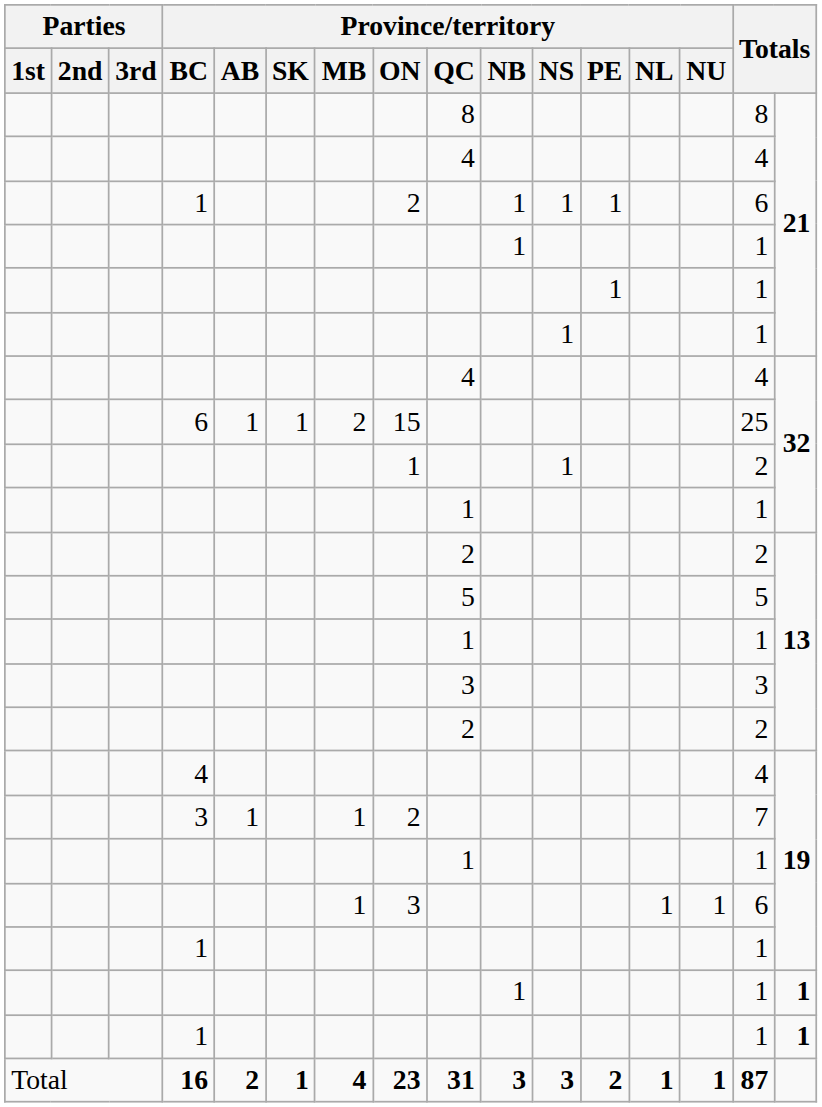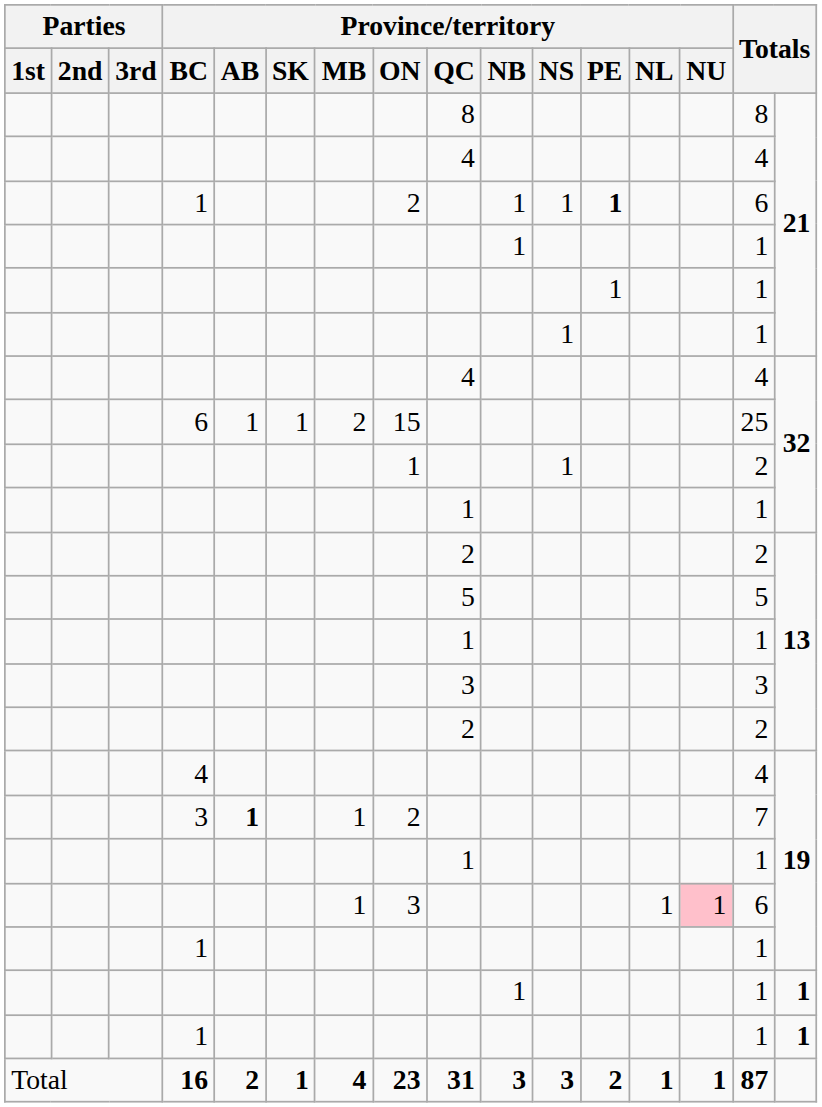(615, 202) normal -> (615, 202) bold
(252, 816) normal -> (252, 816) bold
(719, 904) no background -> (719, 904) pink background
